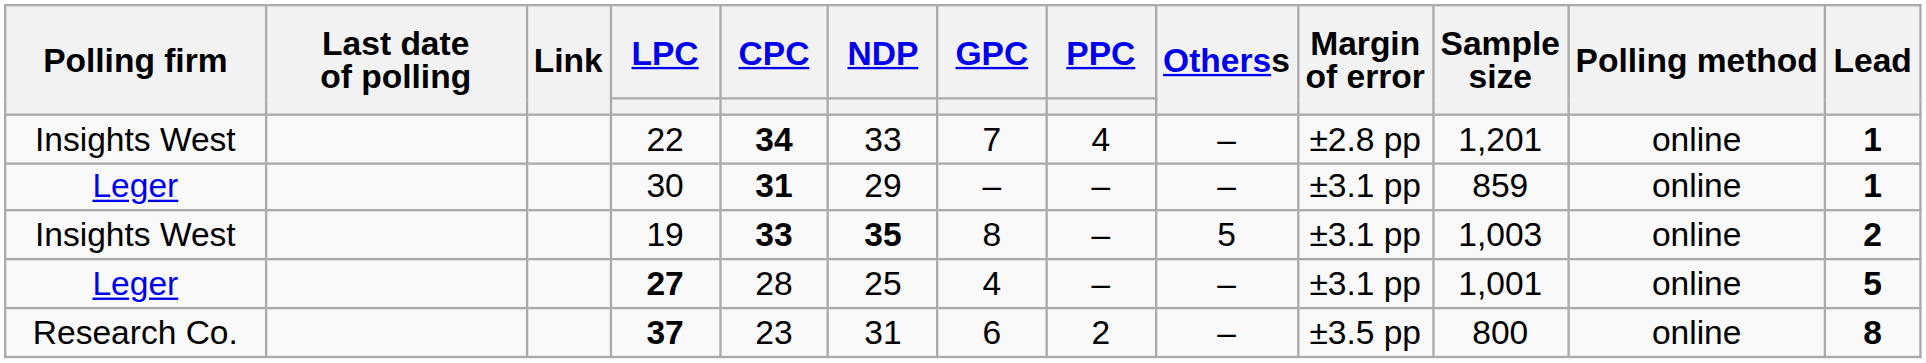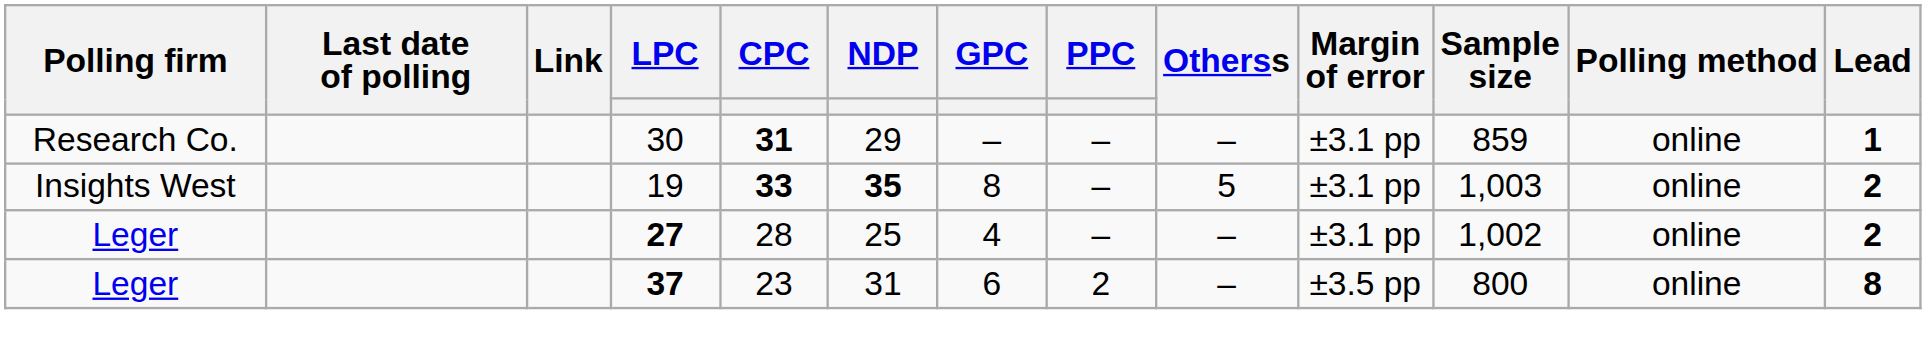- row: (665, 139)
(135, 187) Leger -> (135, 139) Research Co.
(1500, 284) 1,001 -> (1500, 235) 1,002
(1873, 284) 5 -> (1873, 235) 2
(135, 332) Research Co. -> (135, 284) Leger
